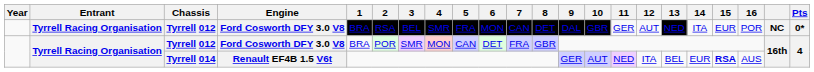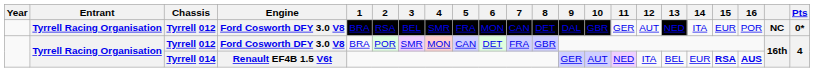(751, 59) normal -> (751, 59) bold
